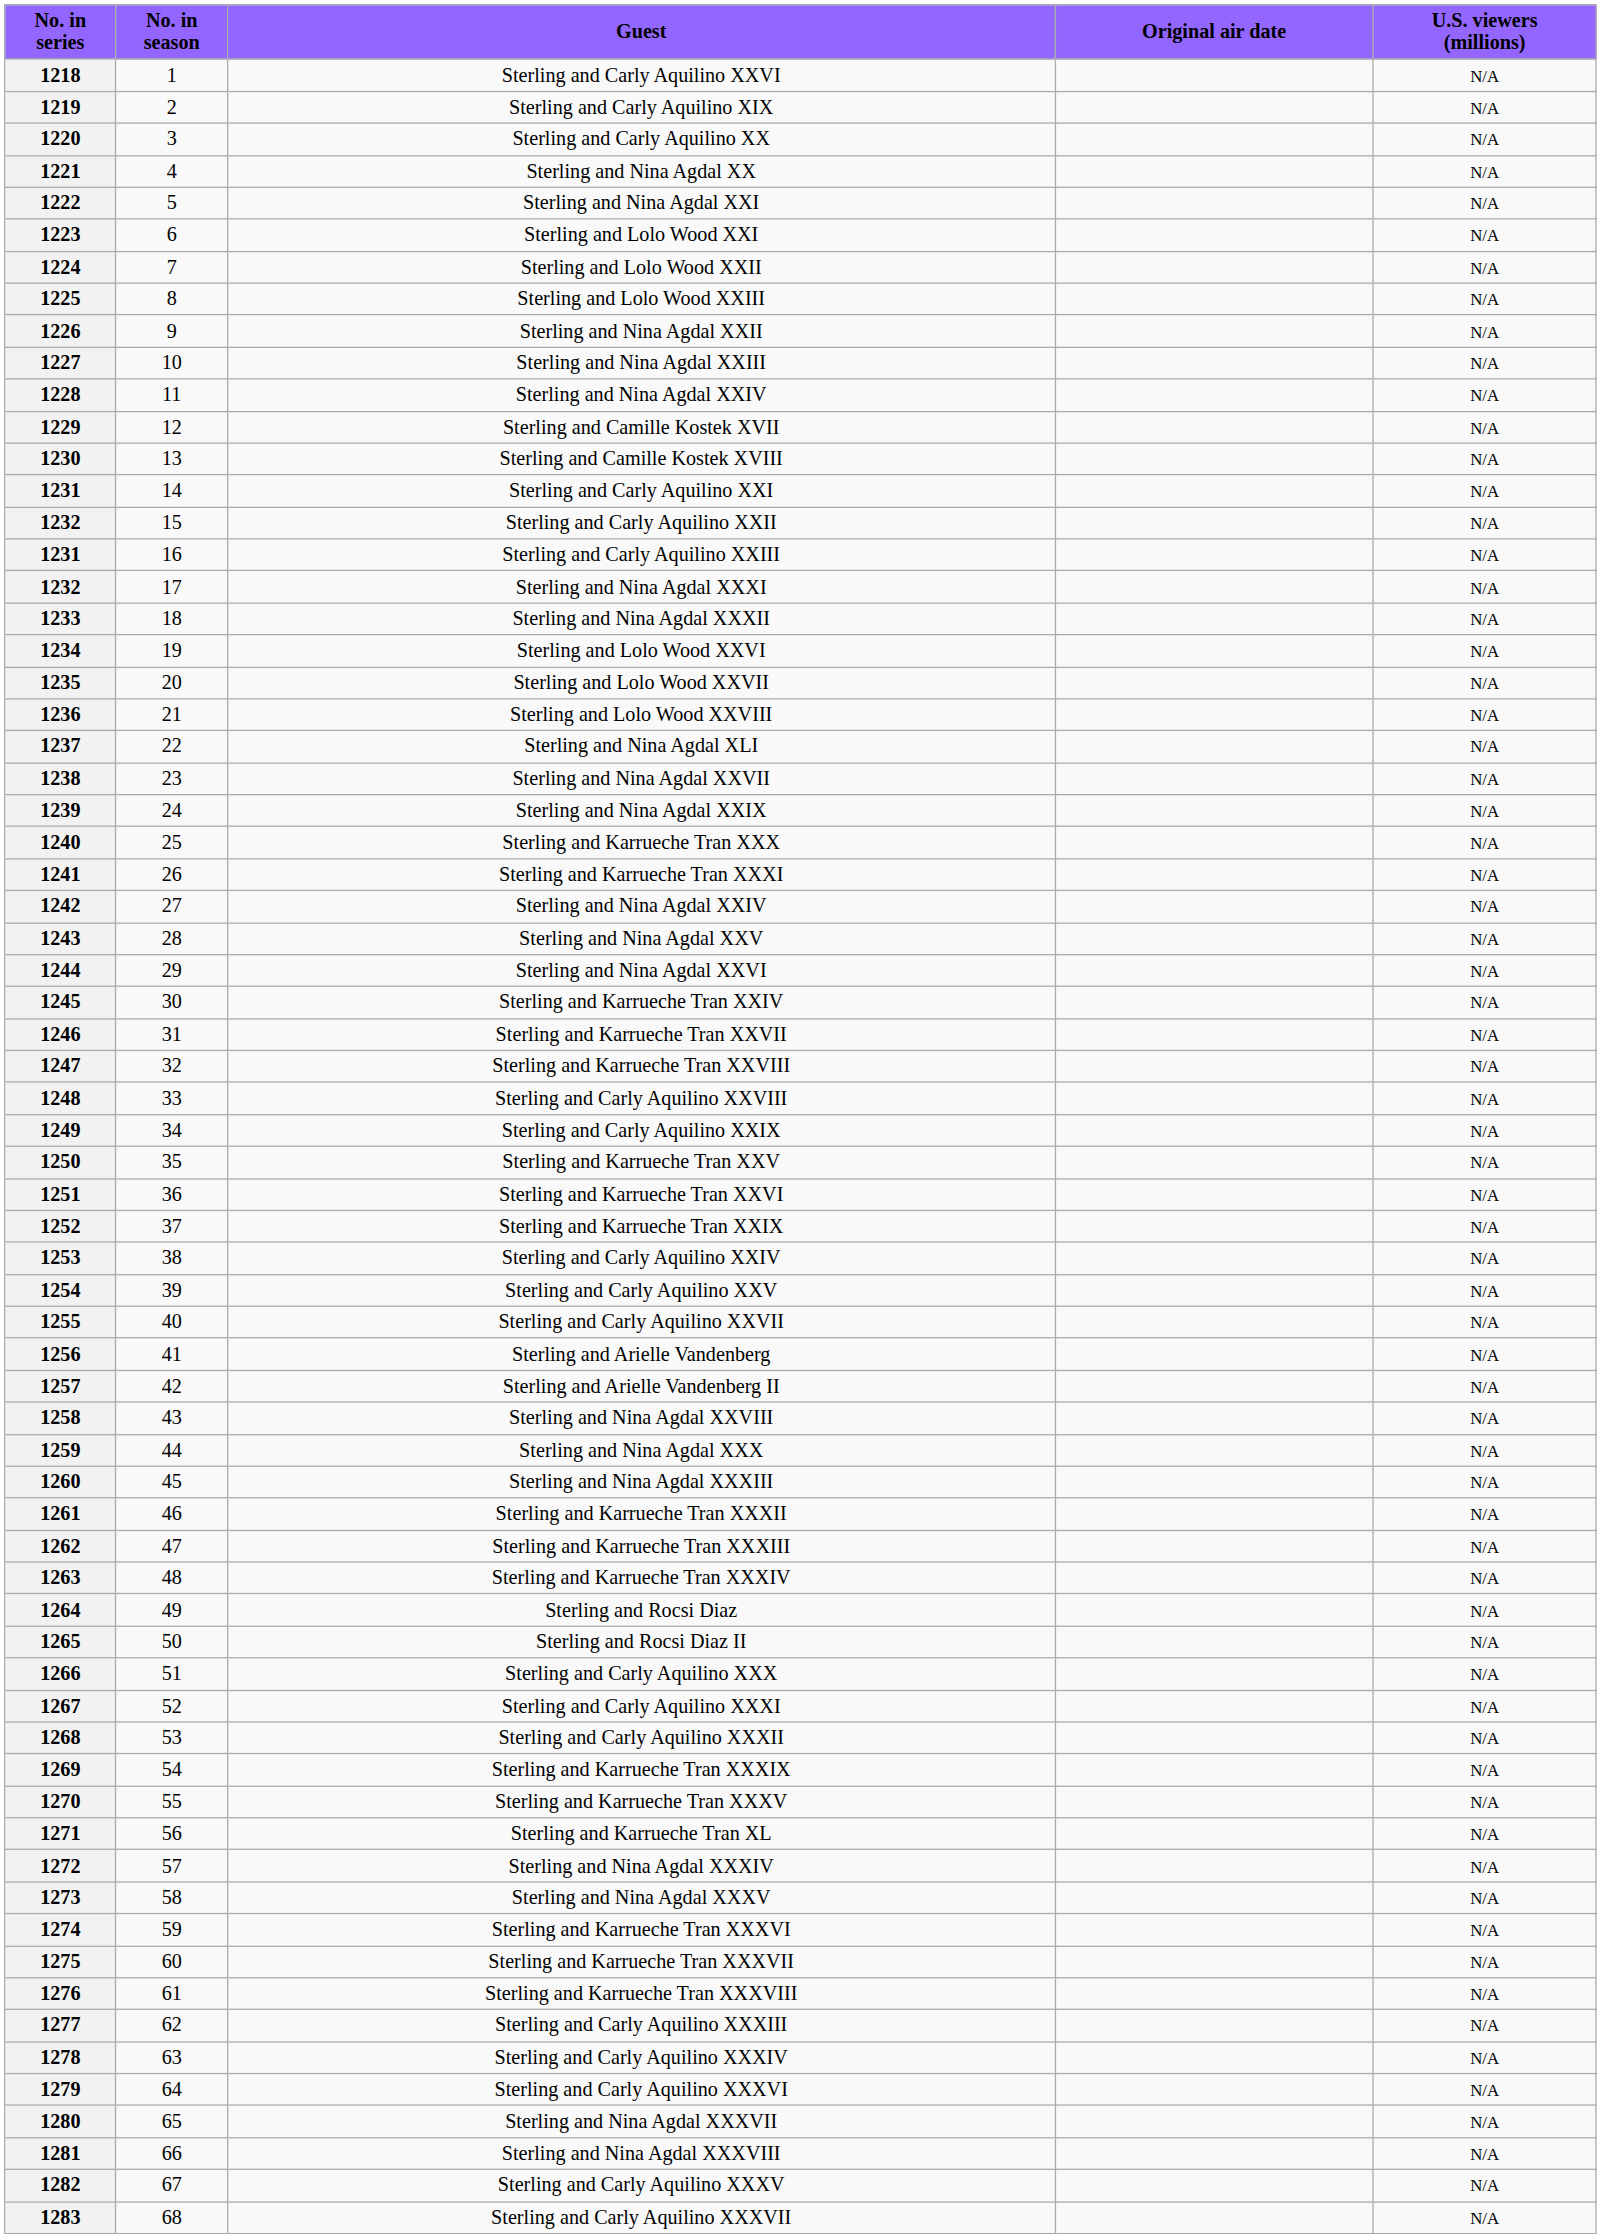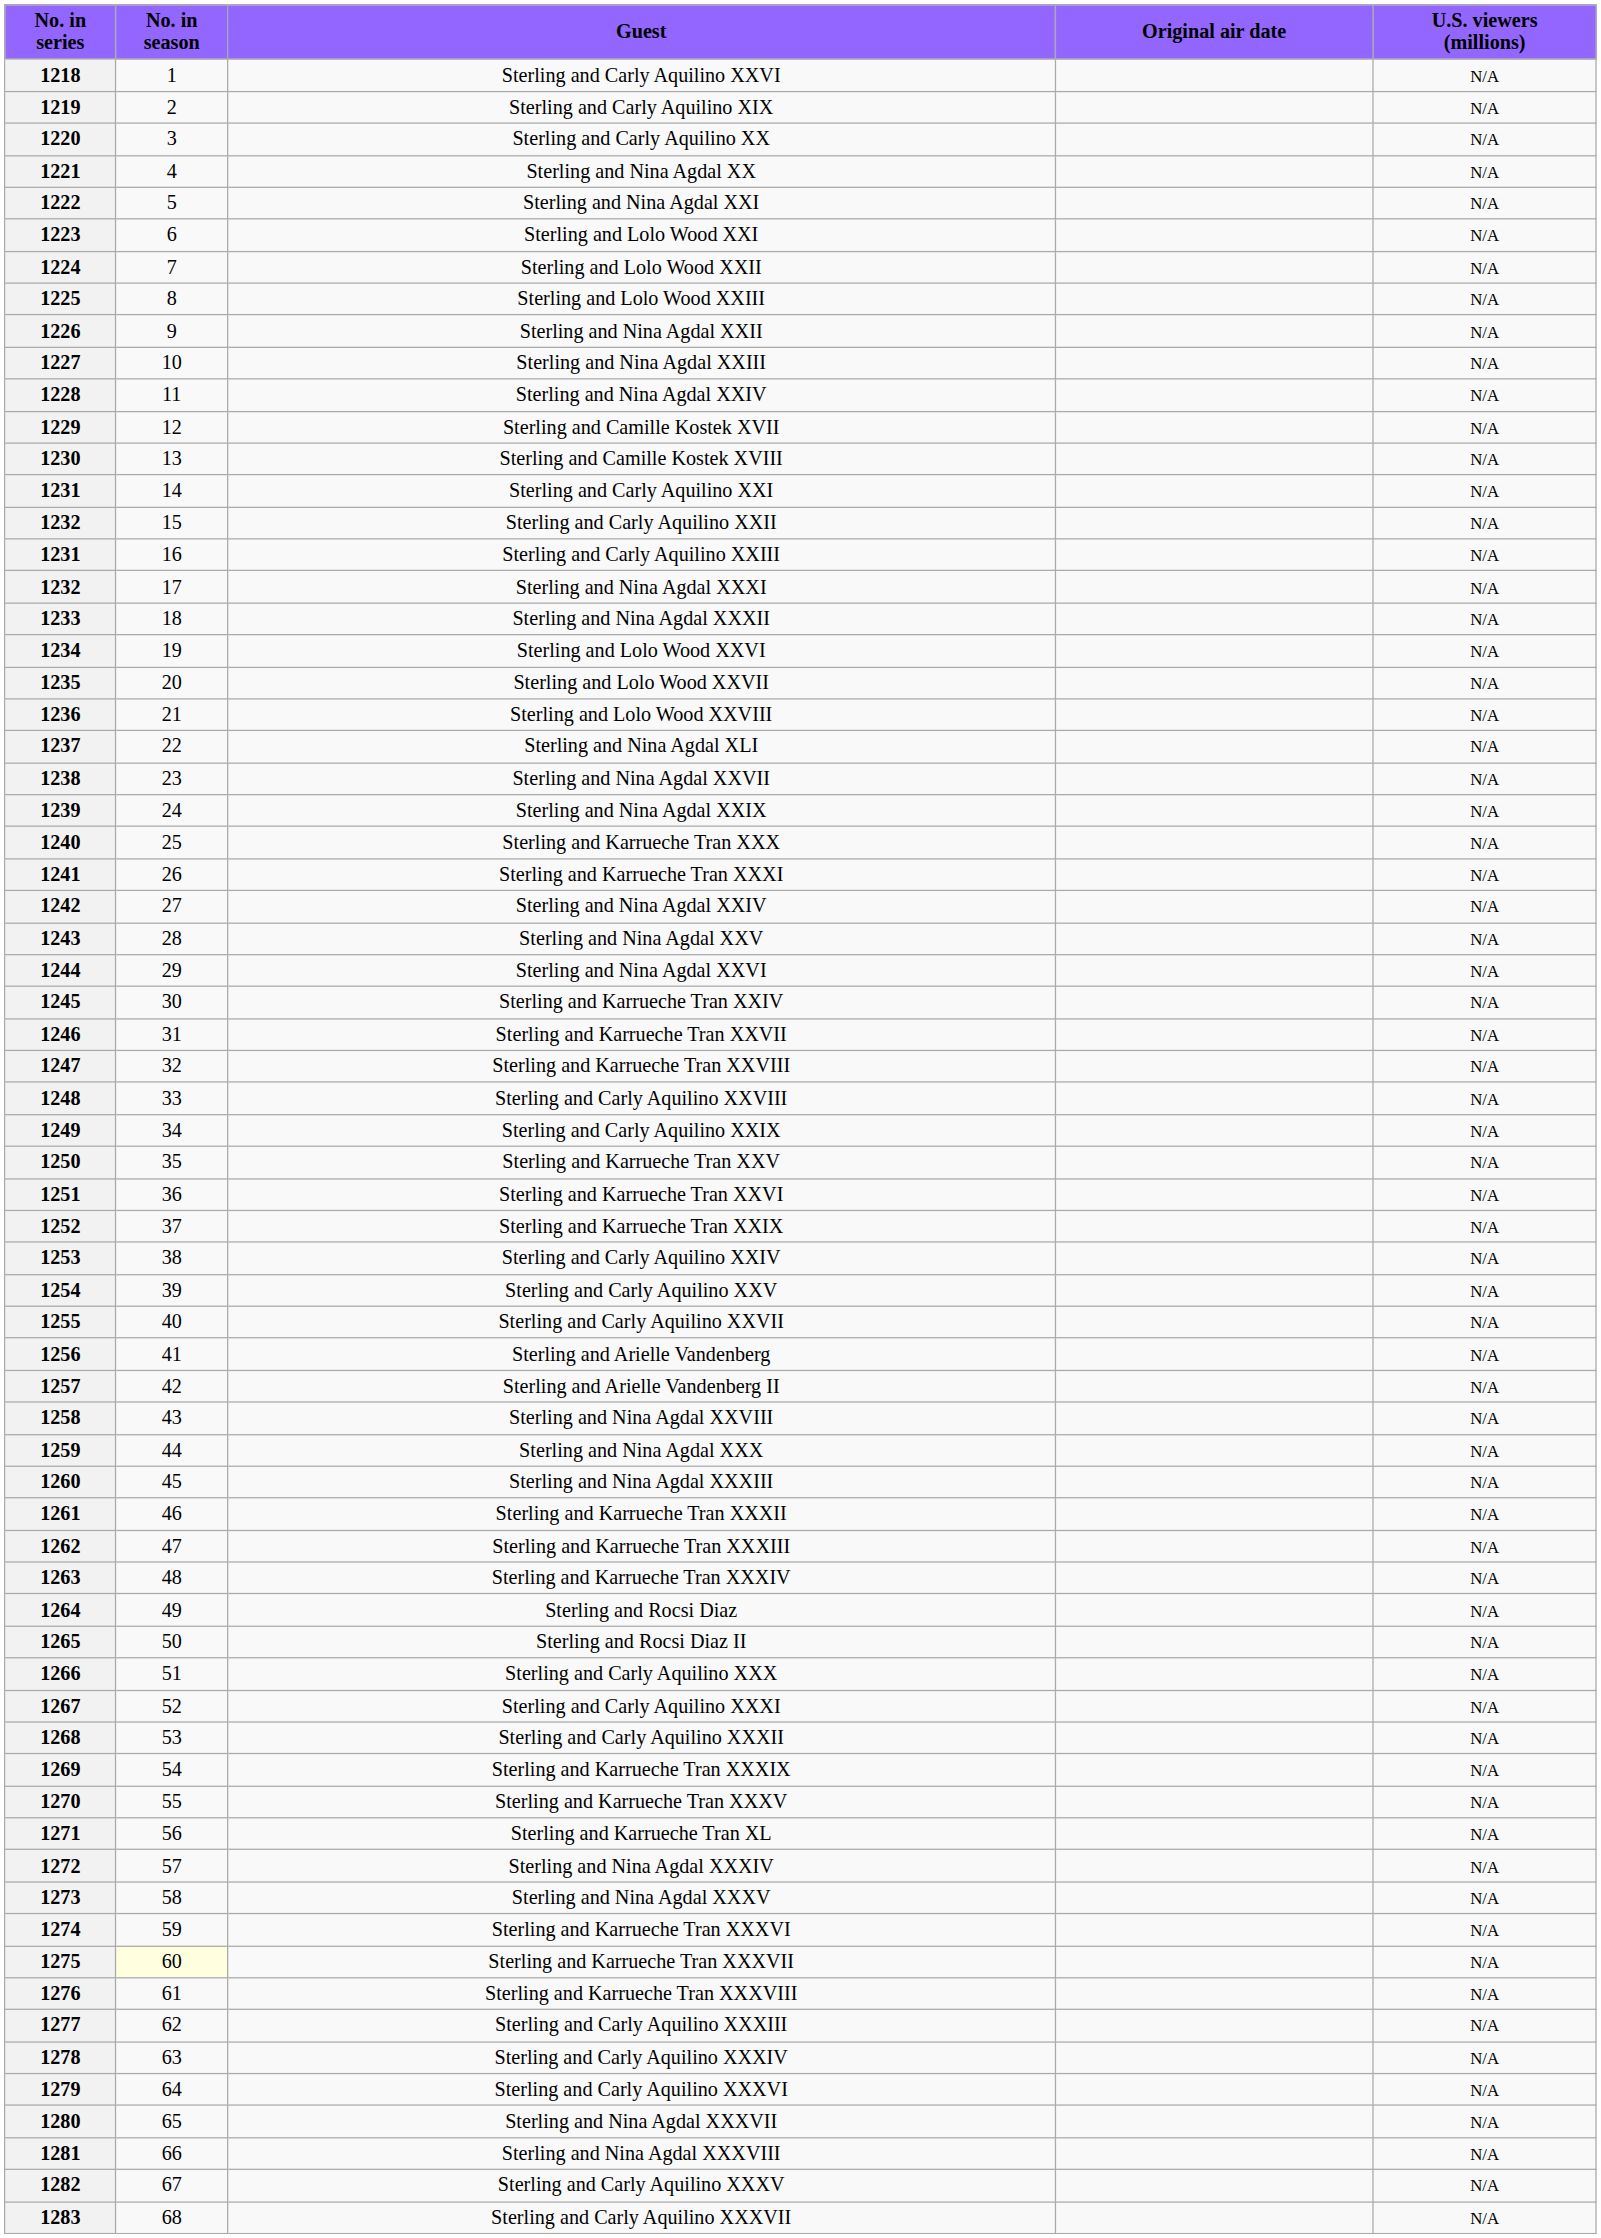(172, 1961) no background -> (172, 1961) lightyellow background
